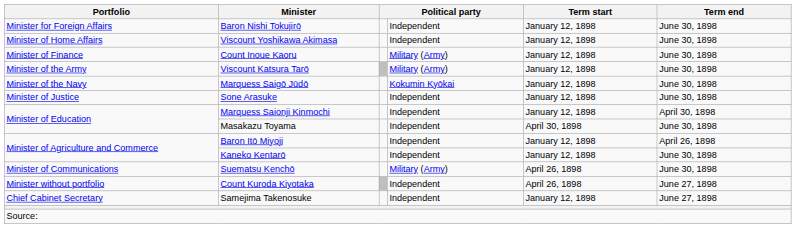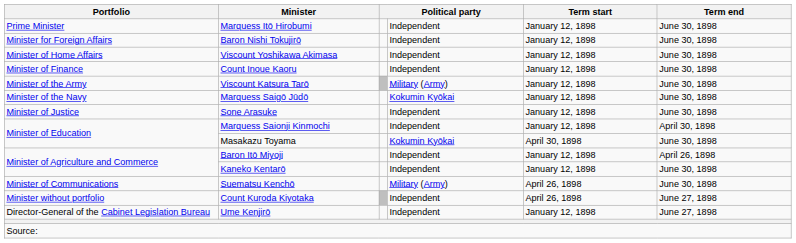+ row: (266, 26)
(419, 55) Military (Army) -> (415, 69) Independent
(415, 127) Independent -> (422, 141) Kokumin Kyōkai
- row: (266, 198)
+ row: (245, 213)
